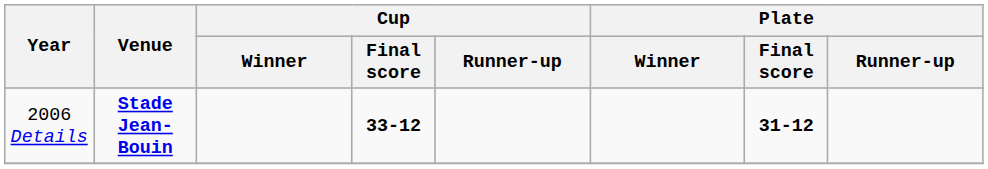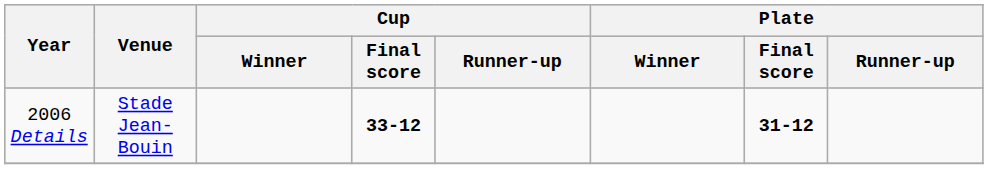(145, 126) bold -> (145, 126) normal
